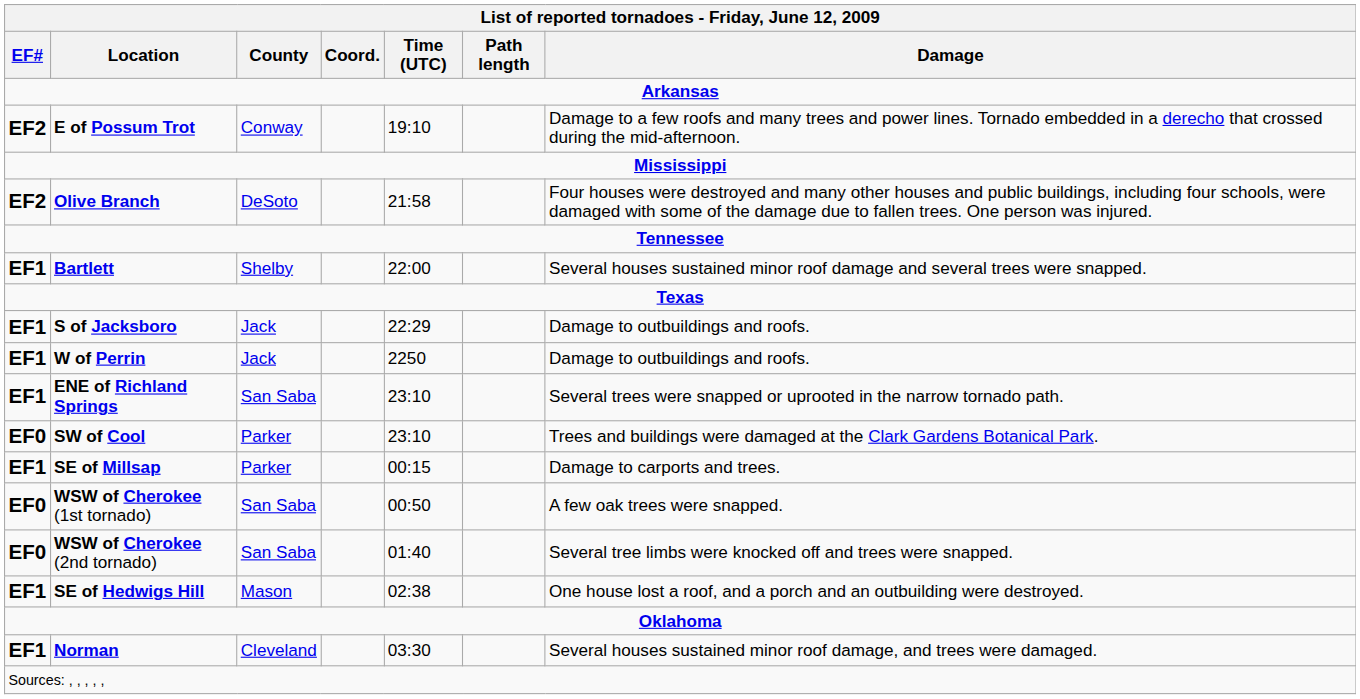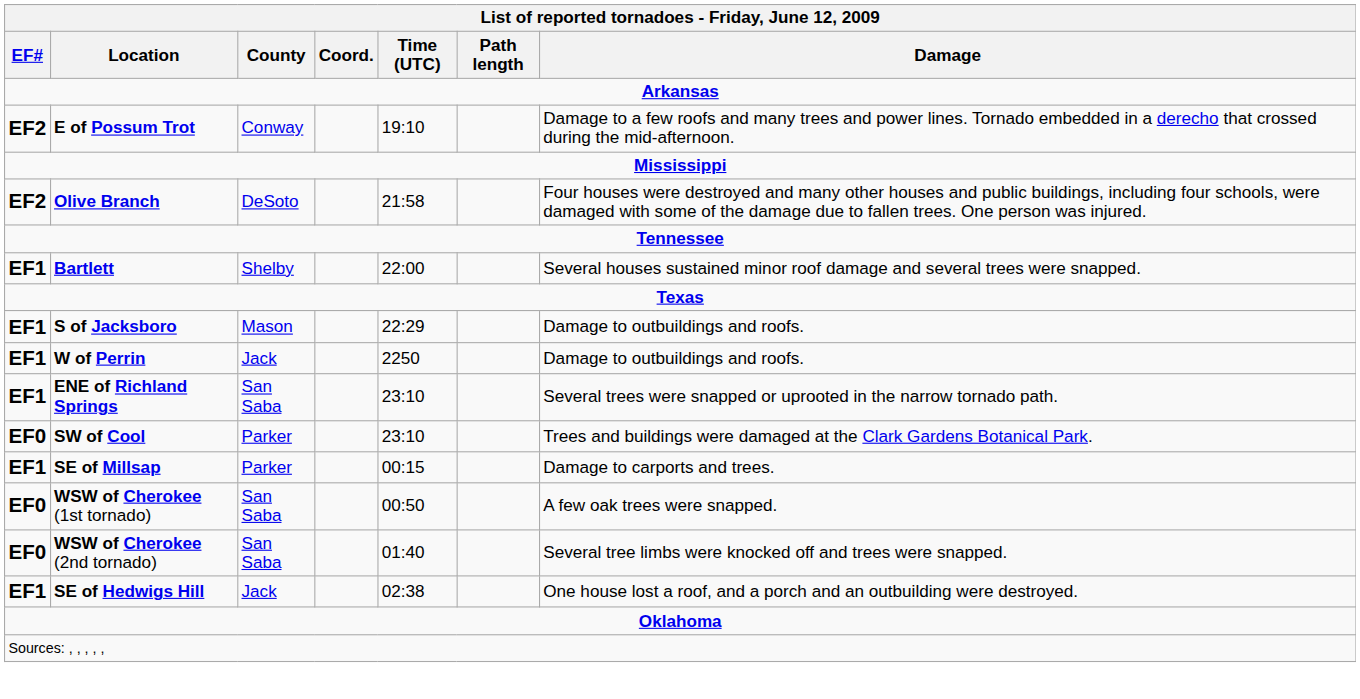(258, 326) Jack -> (267, 326) Mason
(266, 591) Mason -> (259, 591) Jack
- row: (86, 650)
